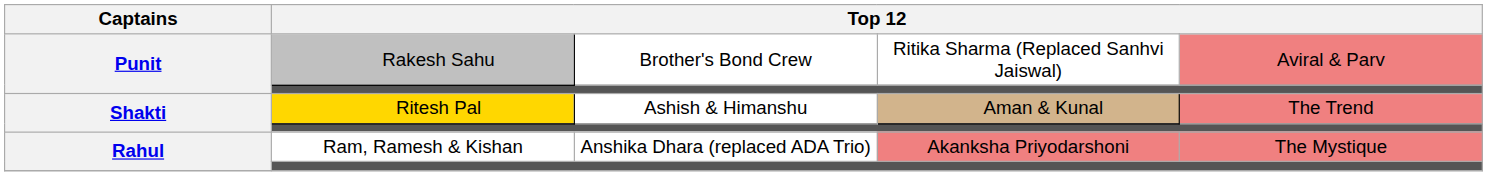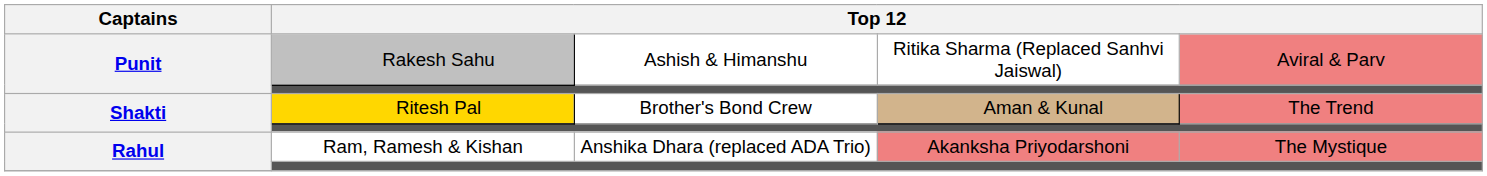(726, 59) Brother's Bond Crew -> (726, 59) Ashish & Himanshu
(726, 108) Ashish & Himanshu -> (726, 108) Brother's Bond Crew
